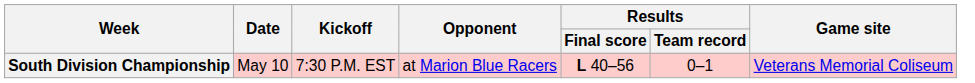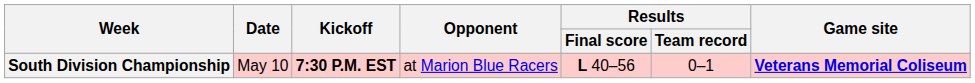(346, 65) normal -> (346, 65) bold
(853, 65) normal -> (861, 65) bold
